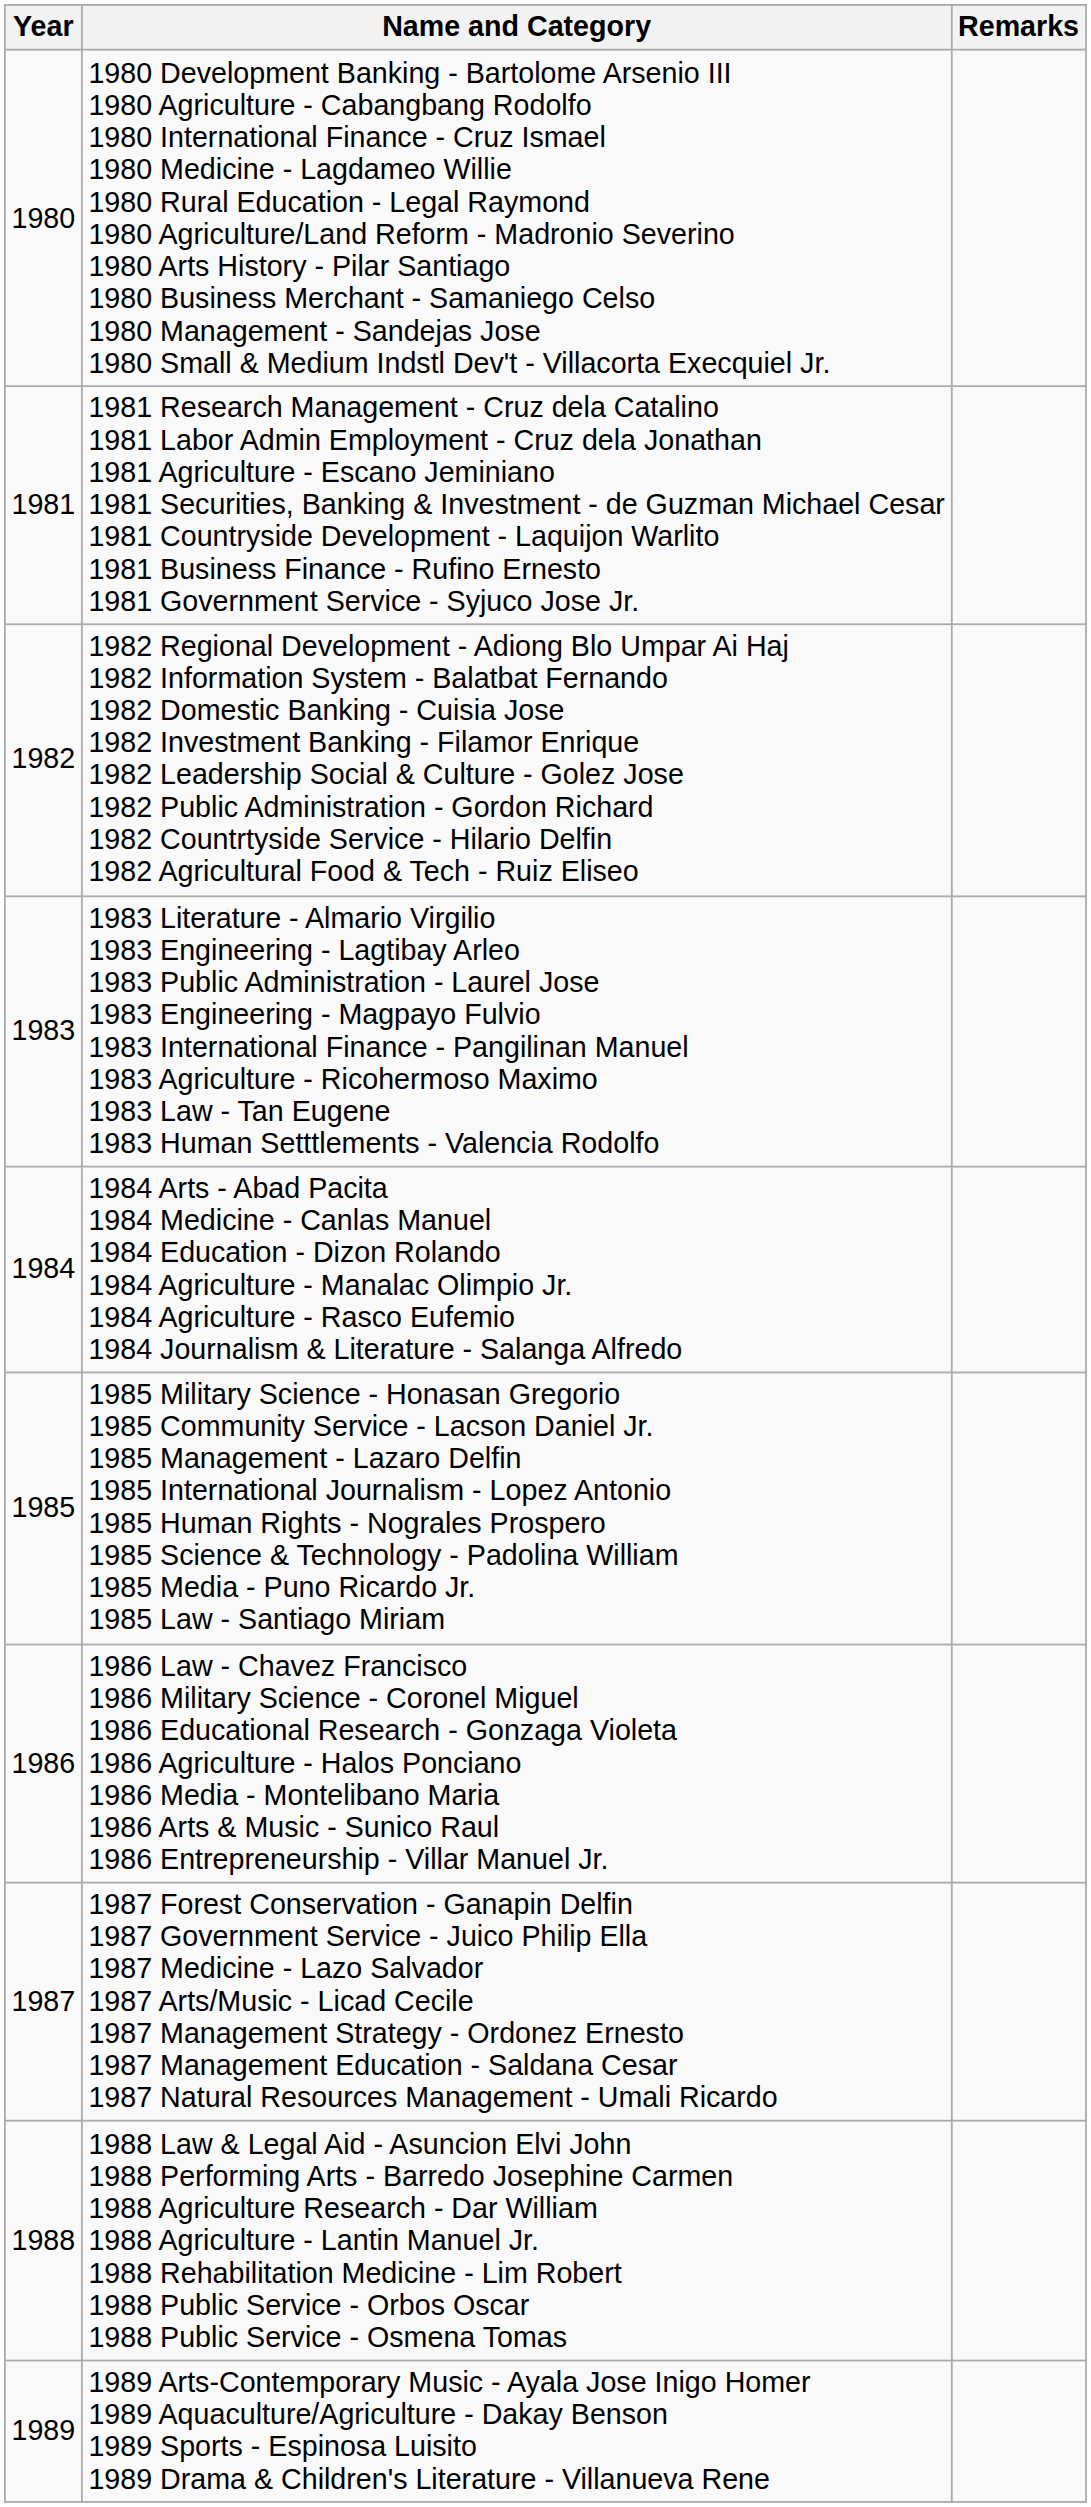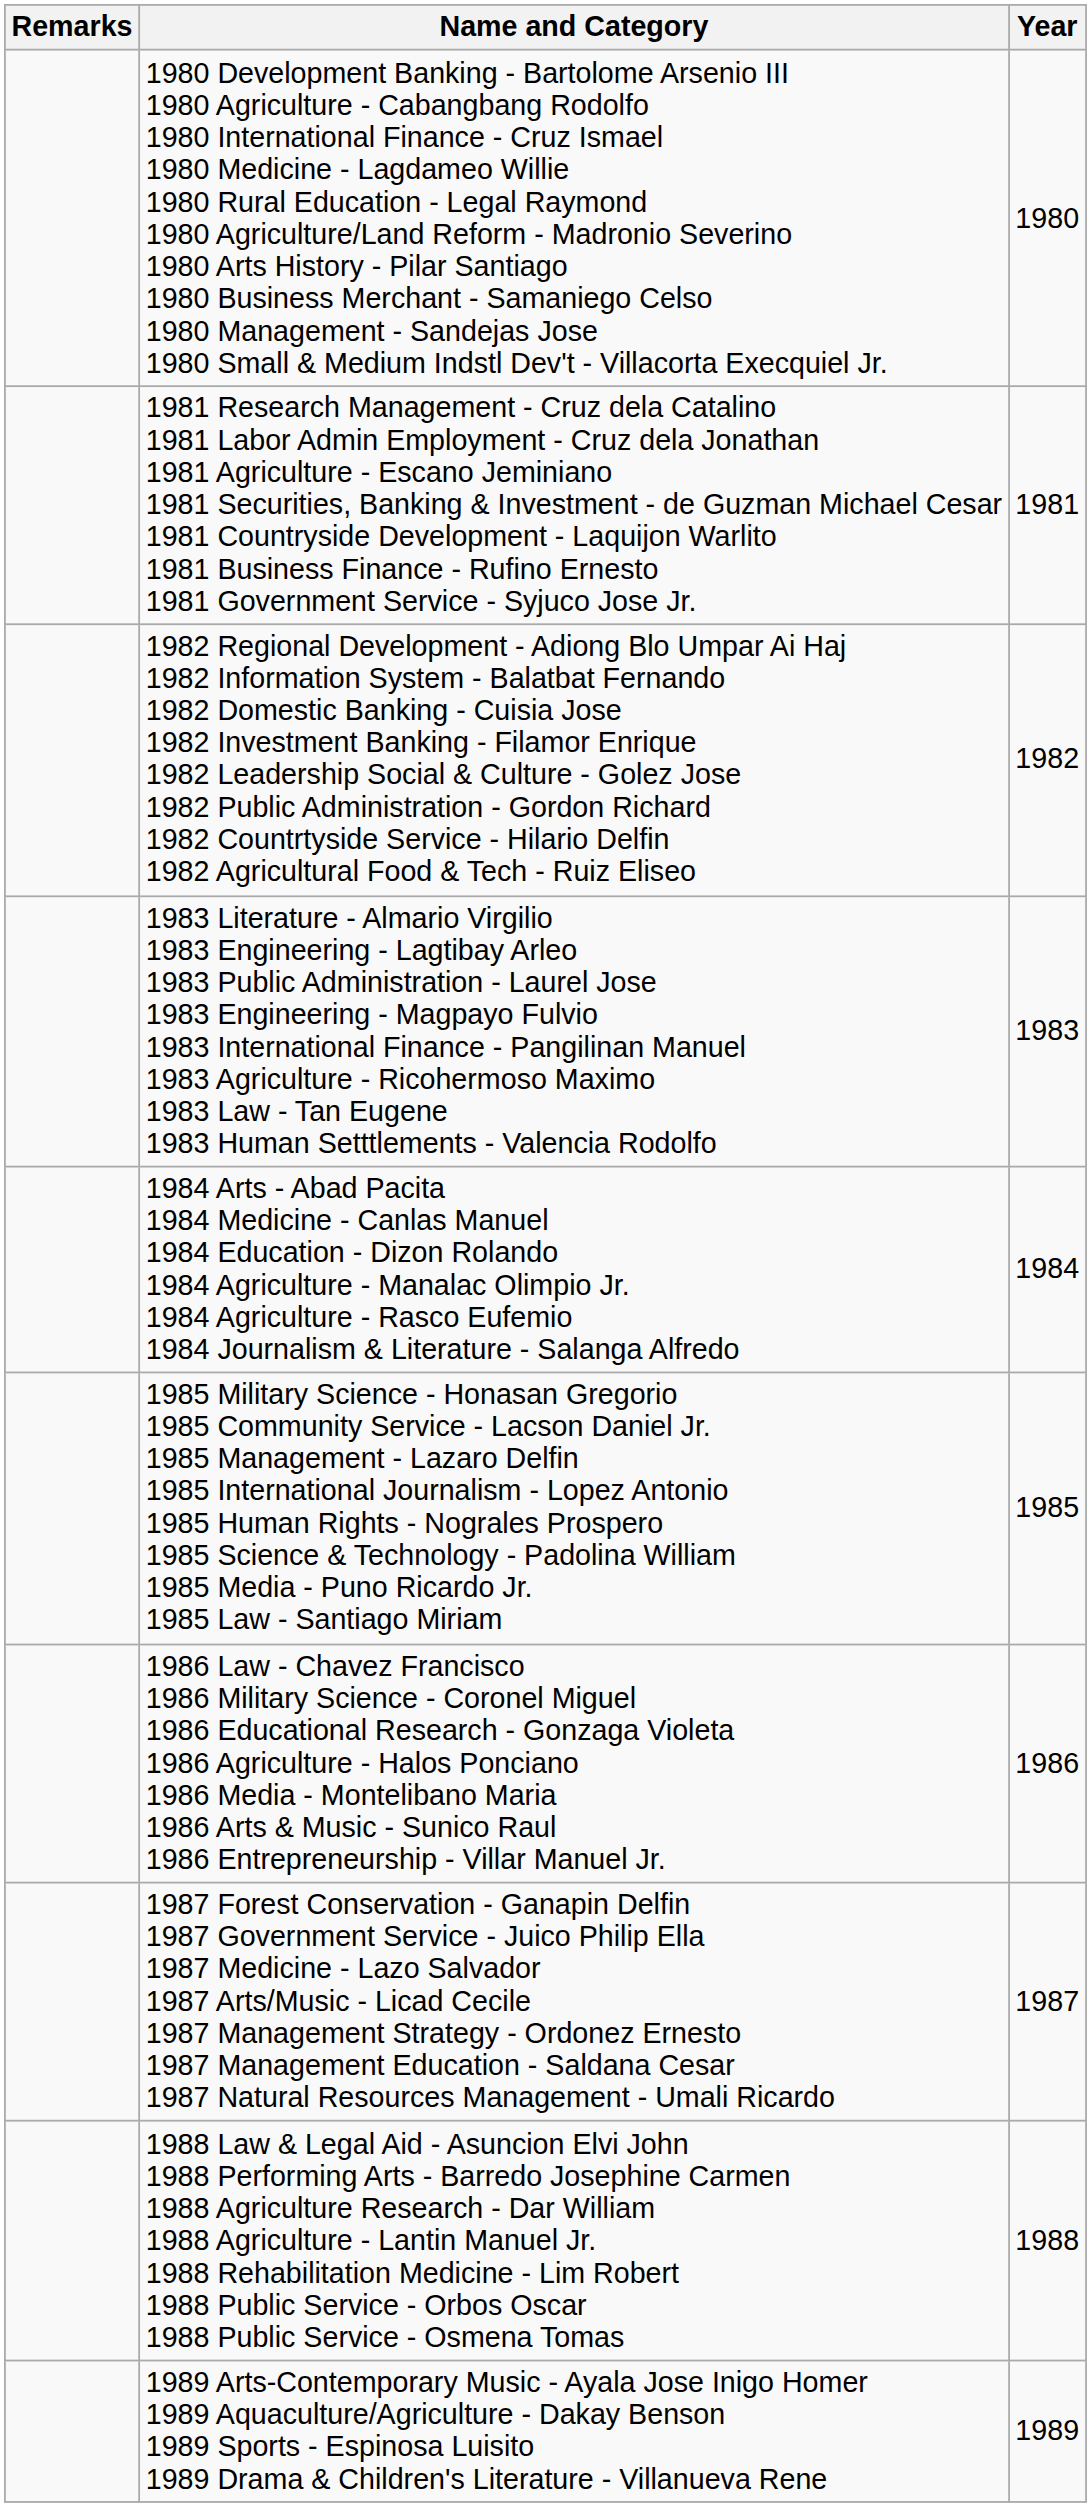columns swapped: (43, 27) <-> (1019, 27)
